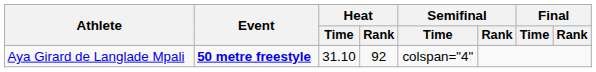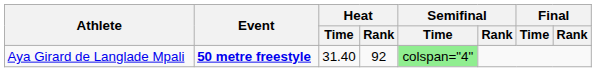(339, 57) 31.10 -> (339, 57) 31.40
(438, 57) no background -> (438, 57) lightgreen background
